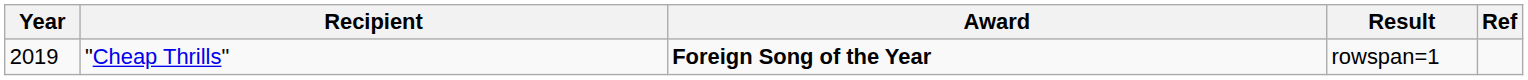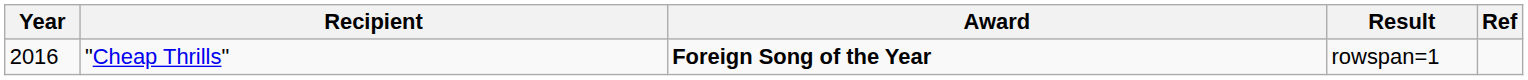(34, 56) 2019 -> (34, 56) 2016
